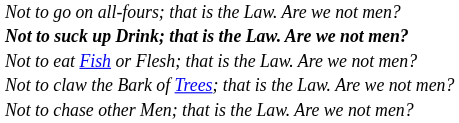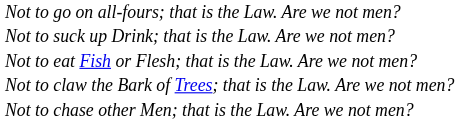(207, 36) bold -> (200, 36) normal
